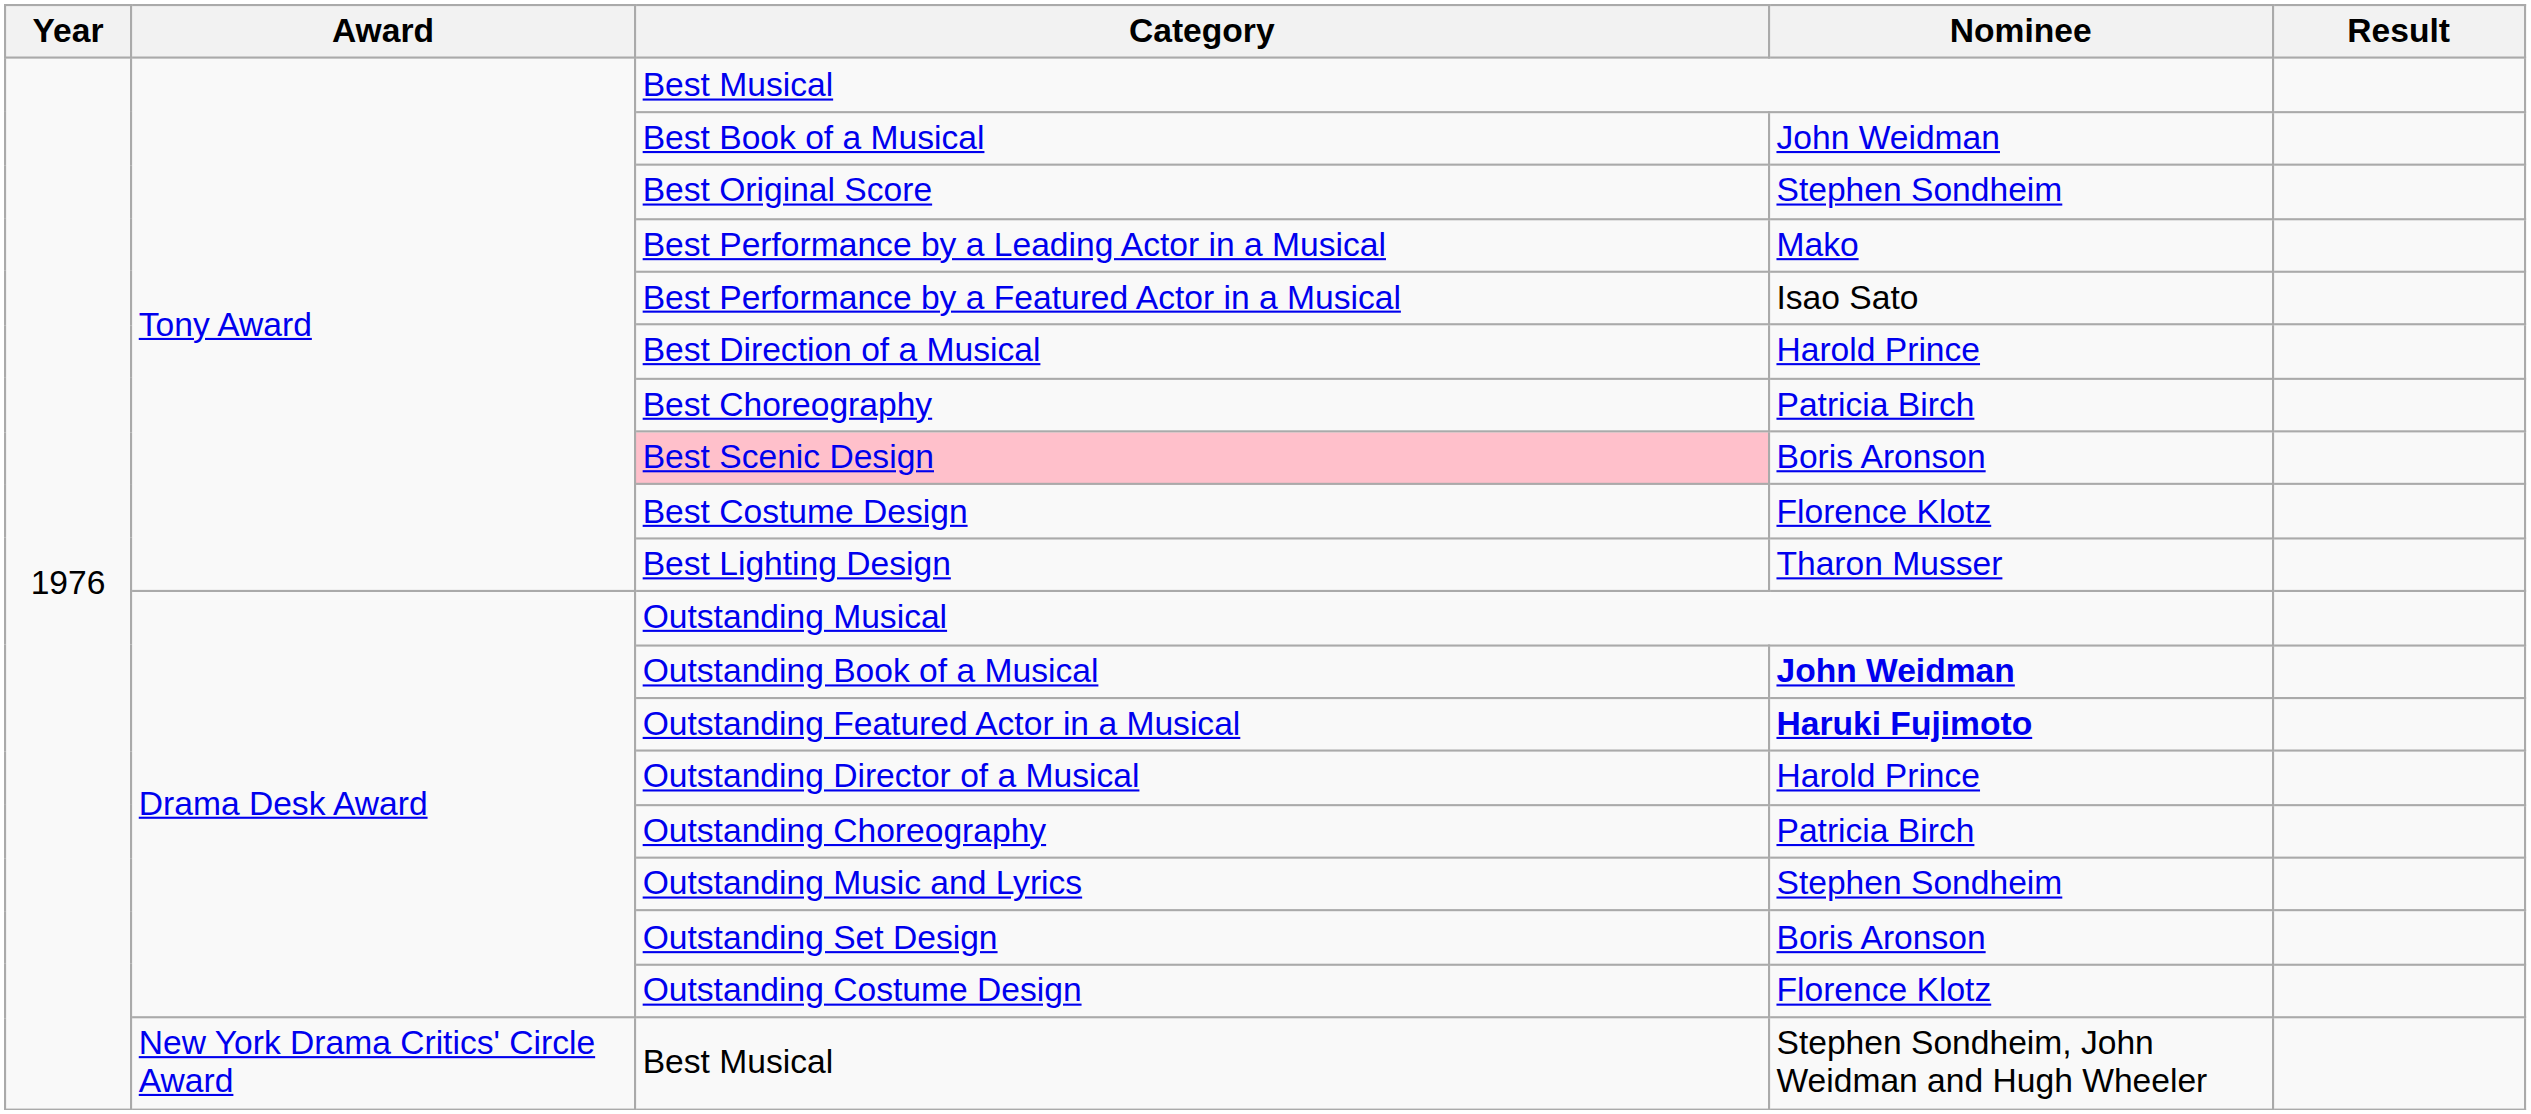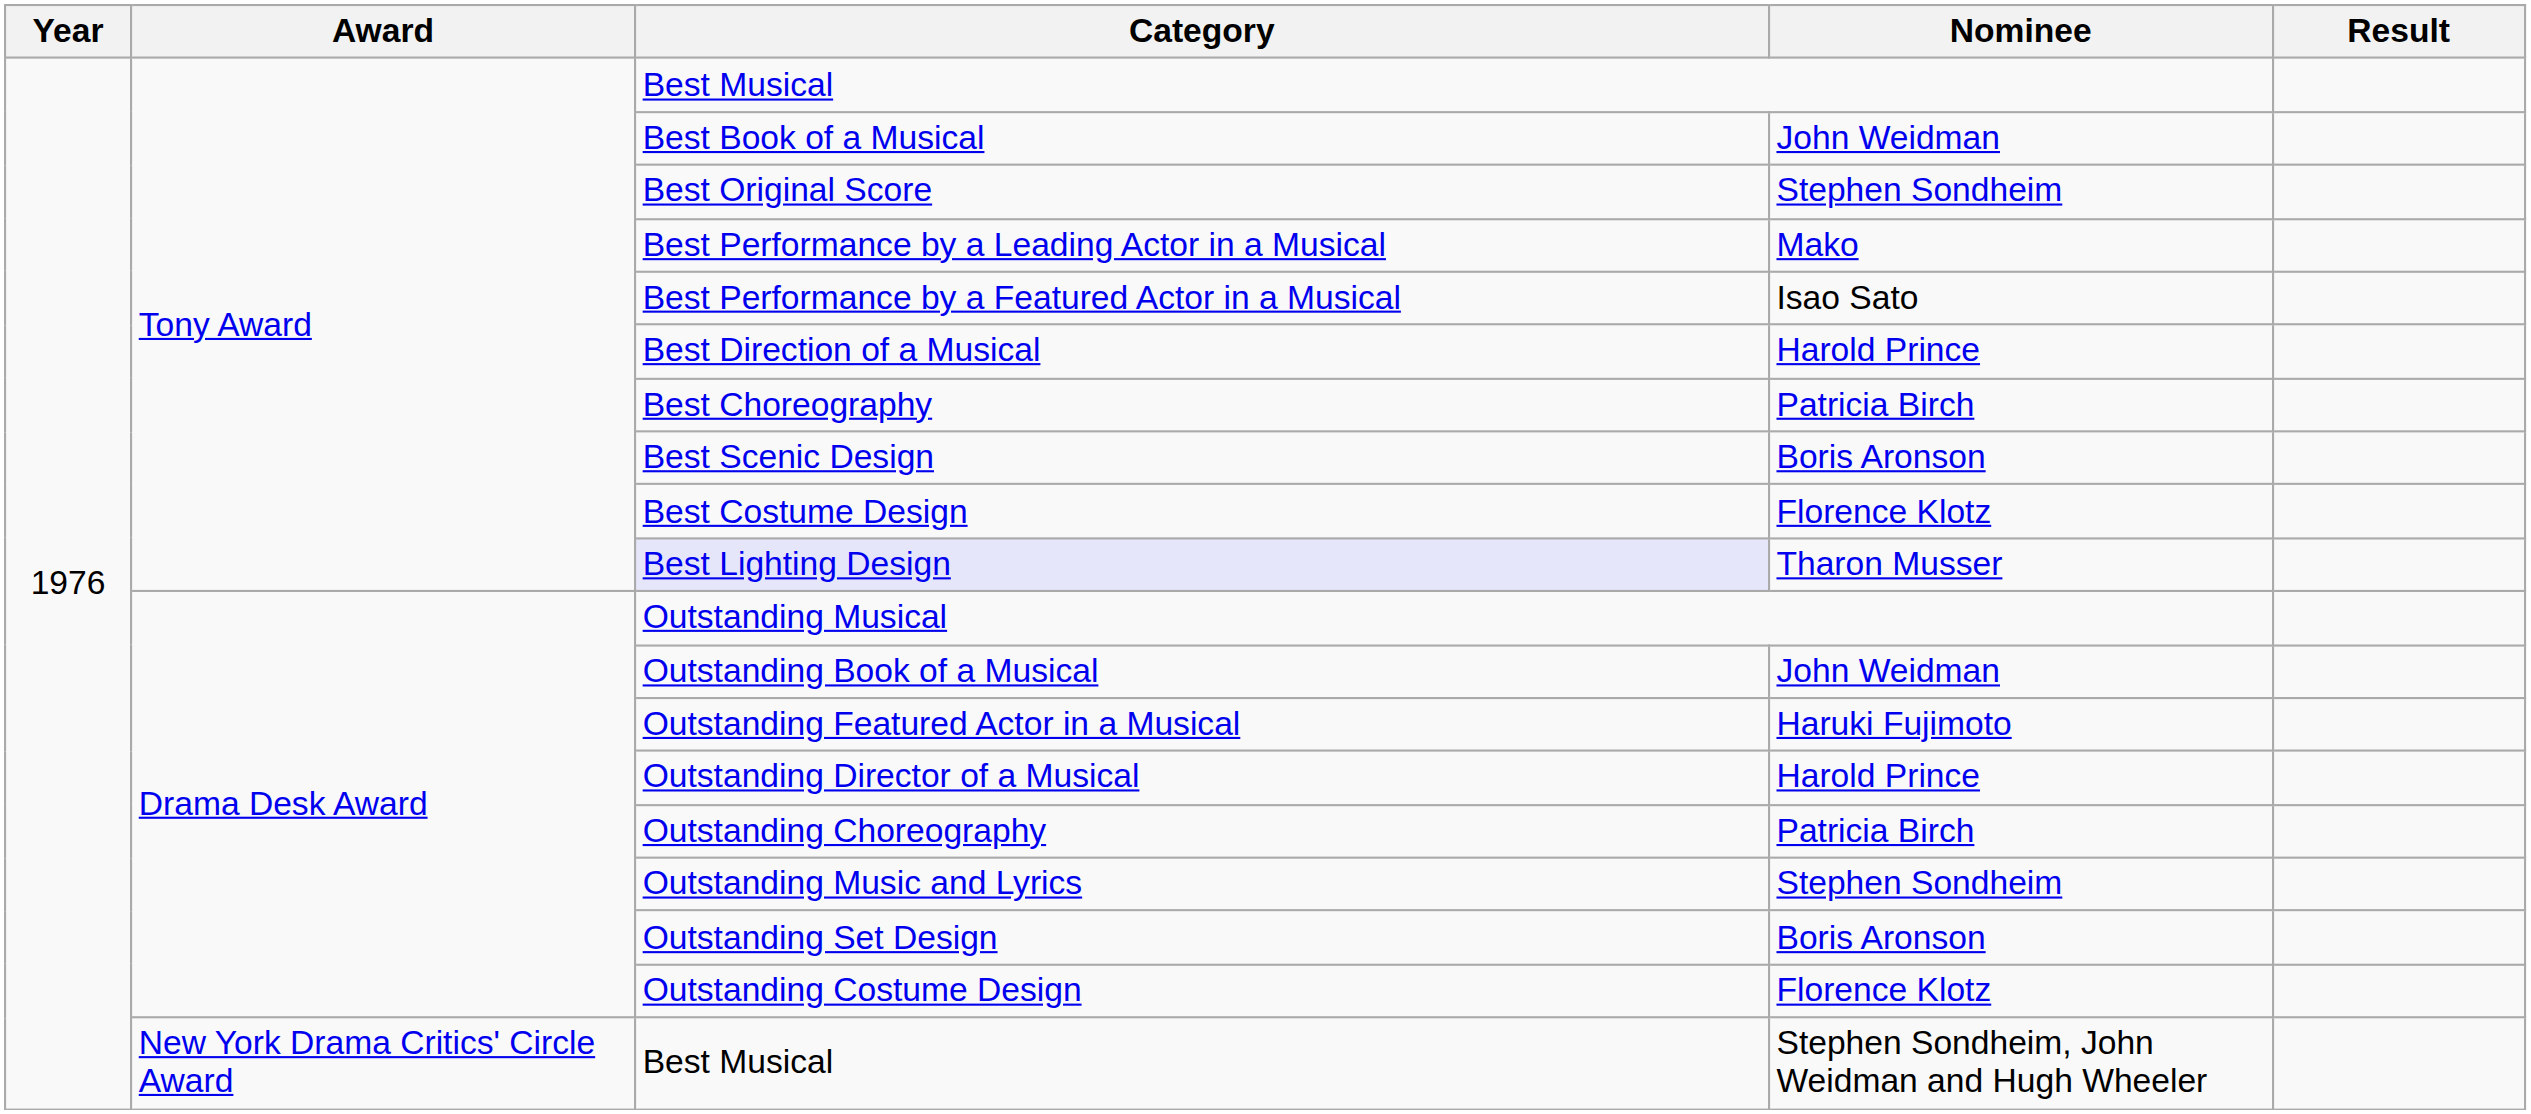(788, 457) pink background -> (788, 457) no background
(797, 564) no background -> (797, 564) lavender background
(1896, 670) bold -> (1888, 670) normal
(1904, 723) bold -> (1894, 723) normal
